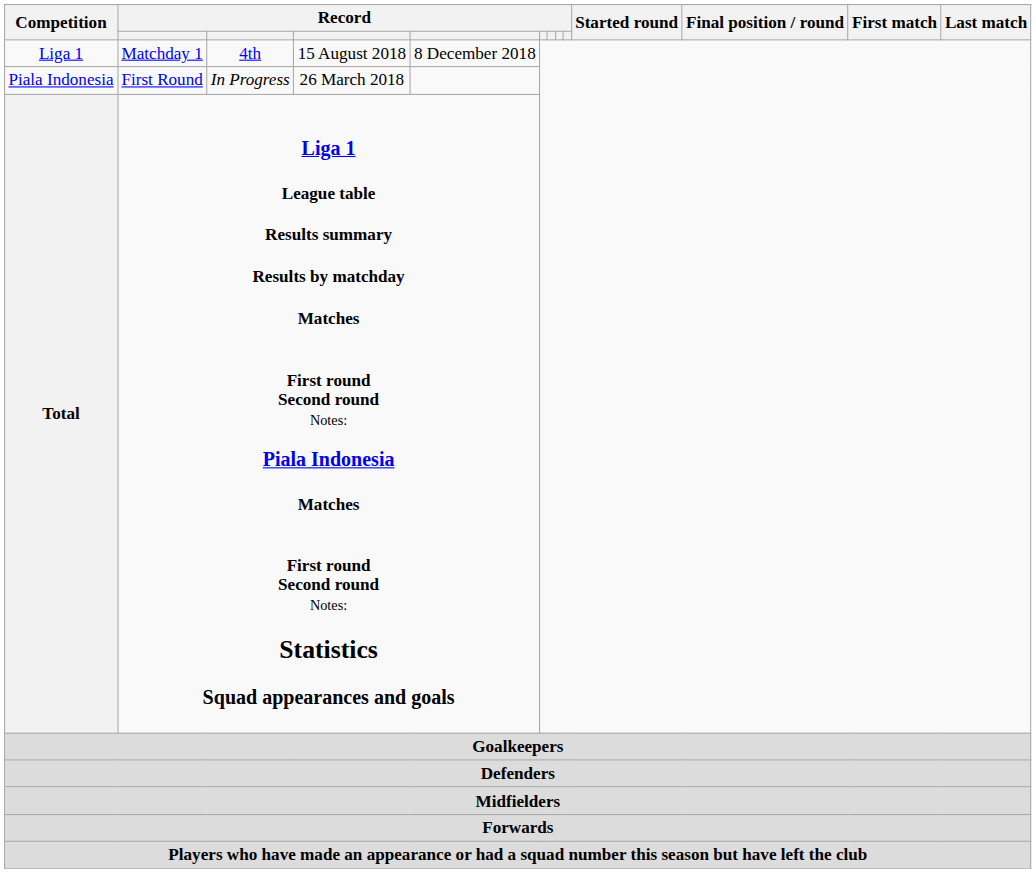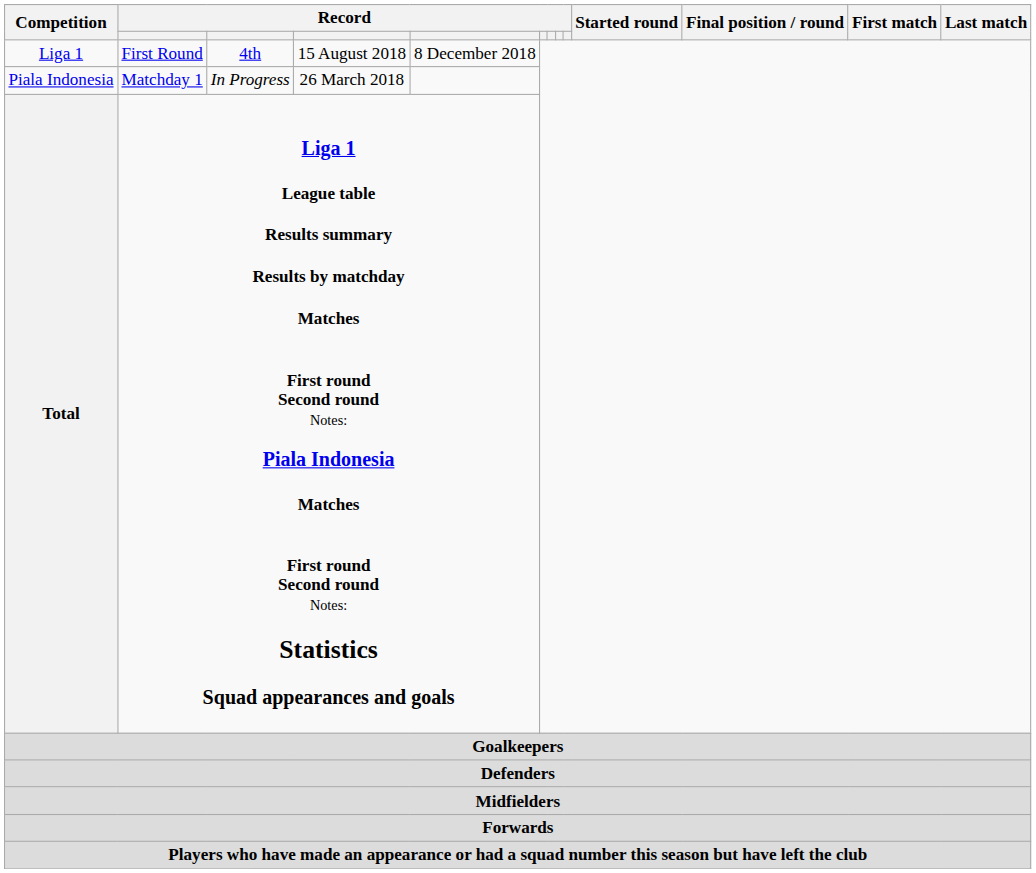(162, 53) Matchday 1 -> (162, 53) First Round
(162, 80) First Round -> (162, 80) Matchday 1
